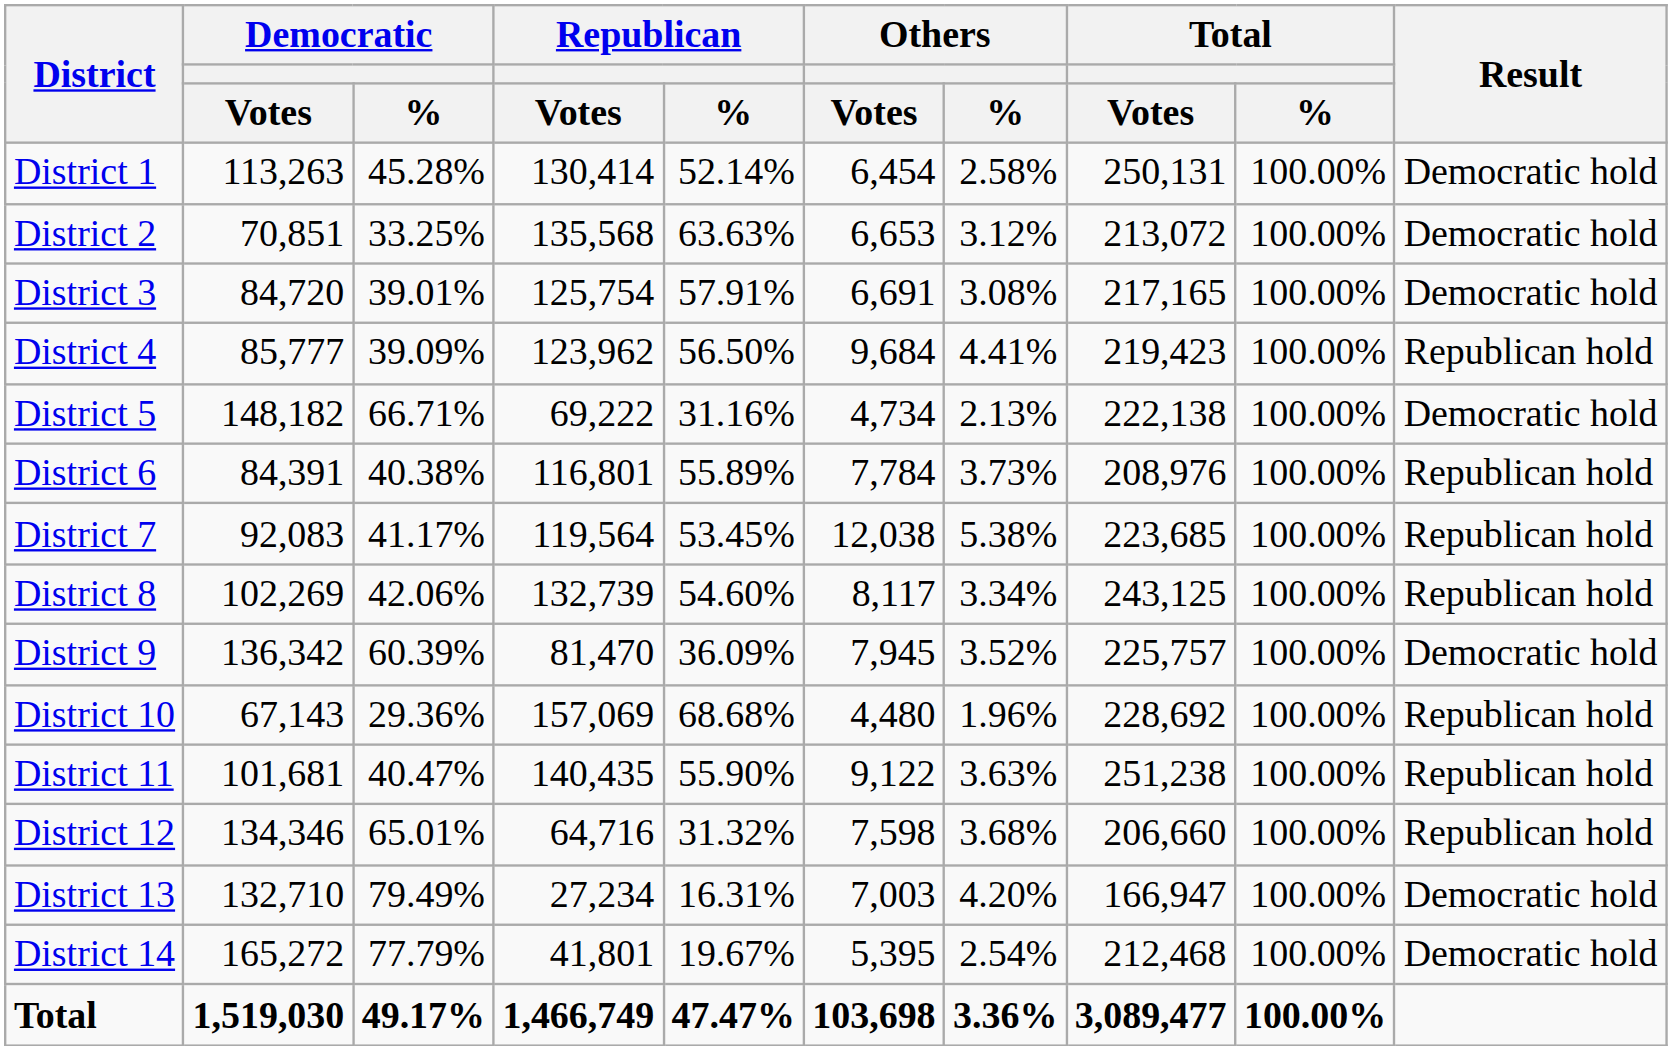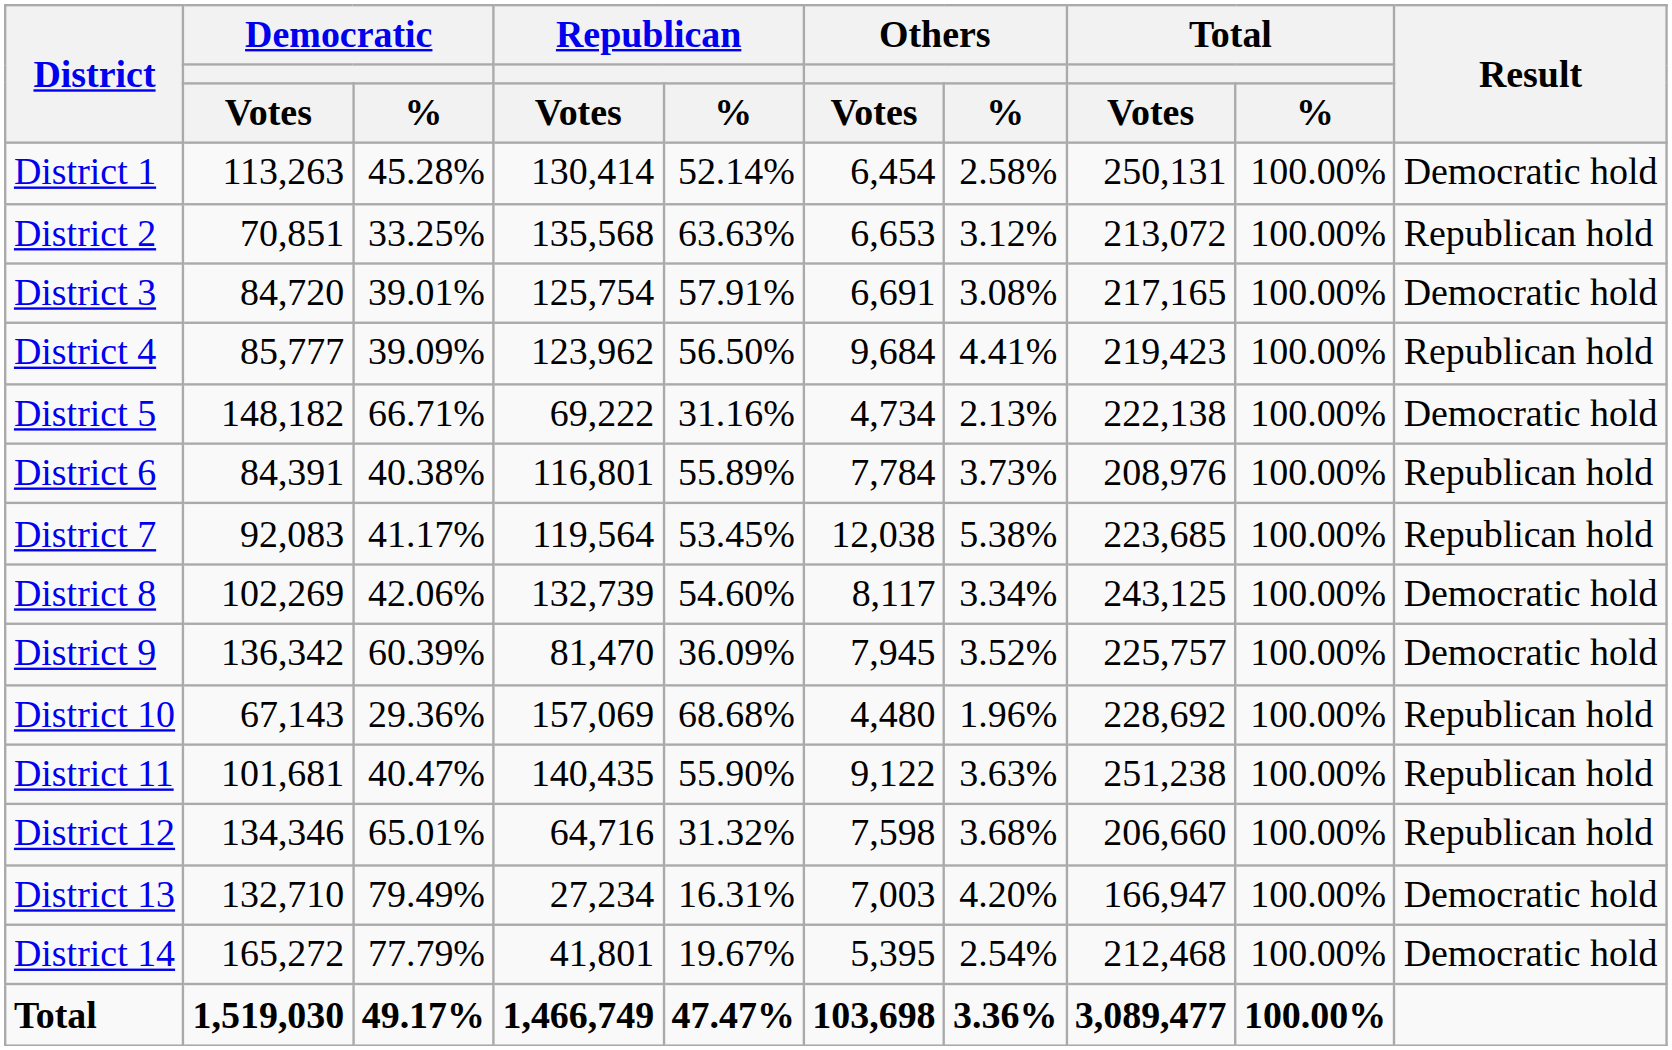(1531, 232) Democratic hold -> (1528, 232) Republican hold
(1528, 593) Republican hold -> (1531, 593) Democratic hold
